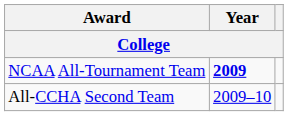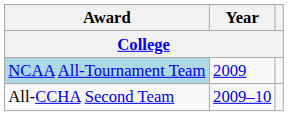(107, 70) no background -> (107, 70) lightblue background
(230, 70) bold -> (230, 70) normal
